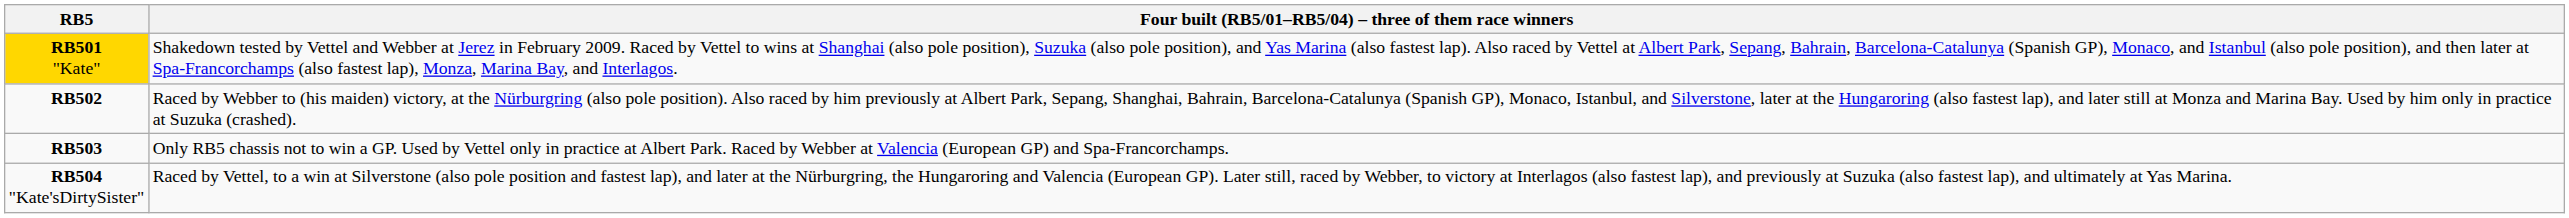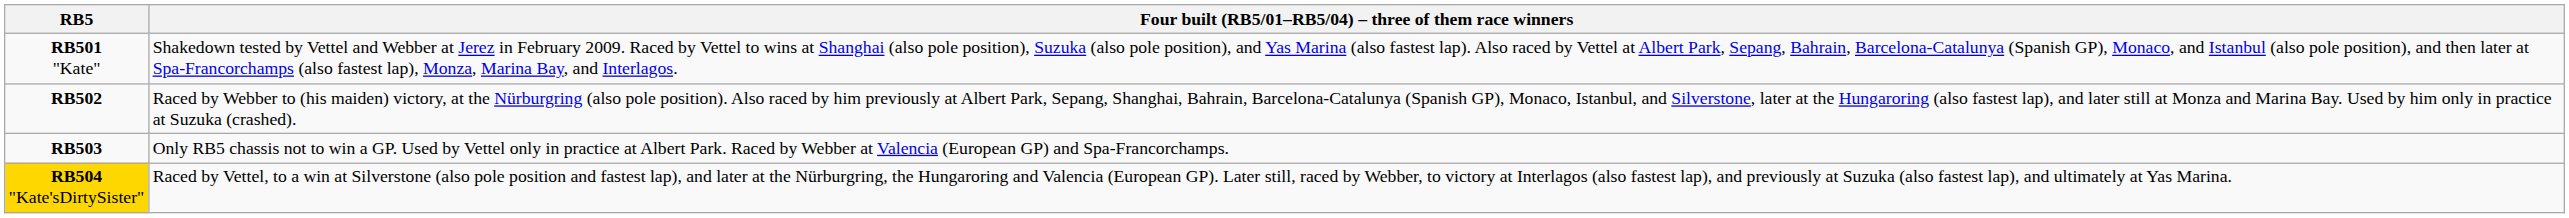(77, 58) gold background -> (77, 58) no background
(77, 187) no background -> (77, 187) gold background
